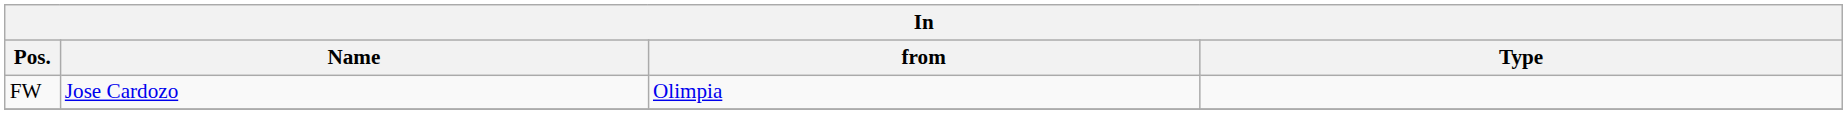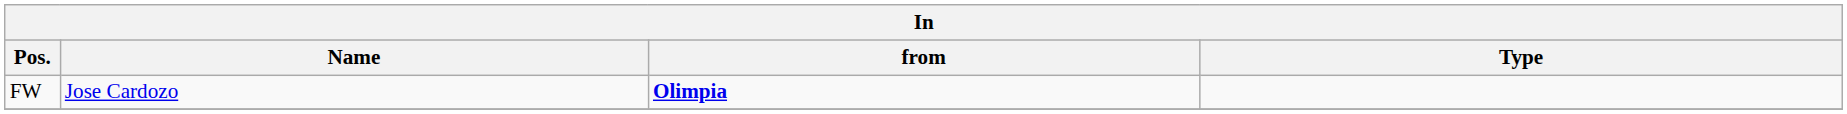(688, 92) normal -> (690, 92) bold
